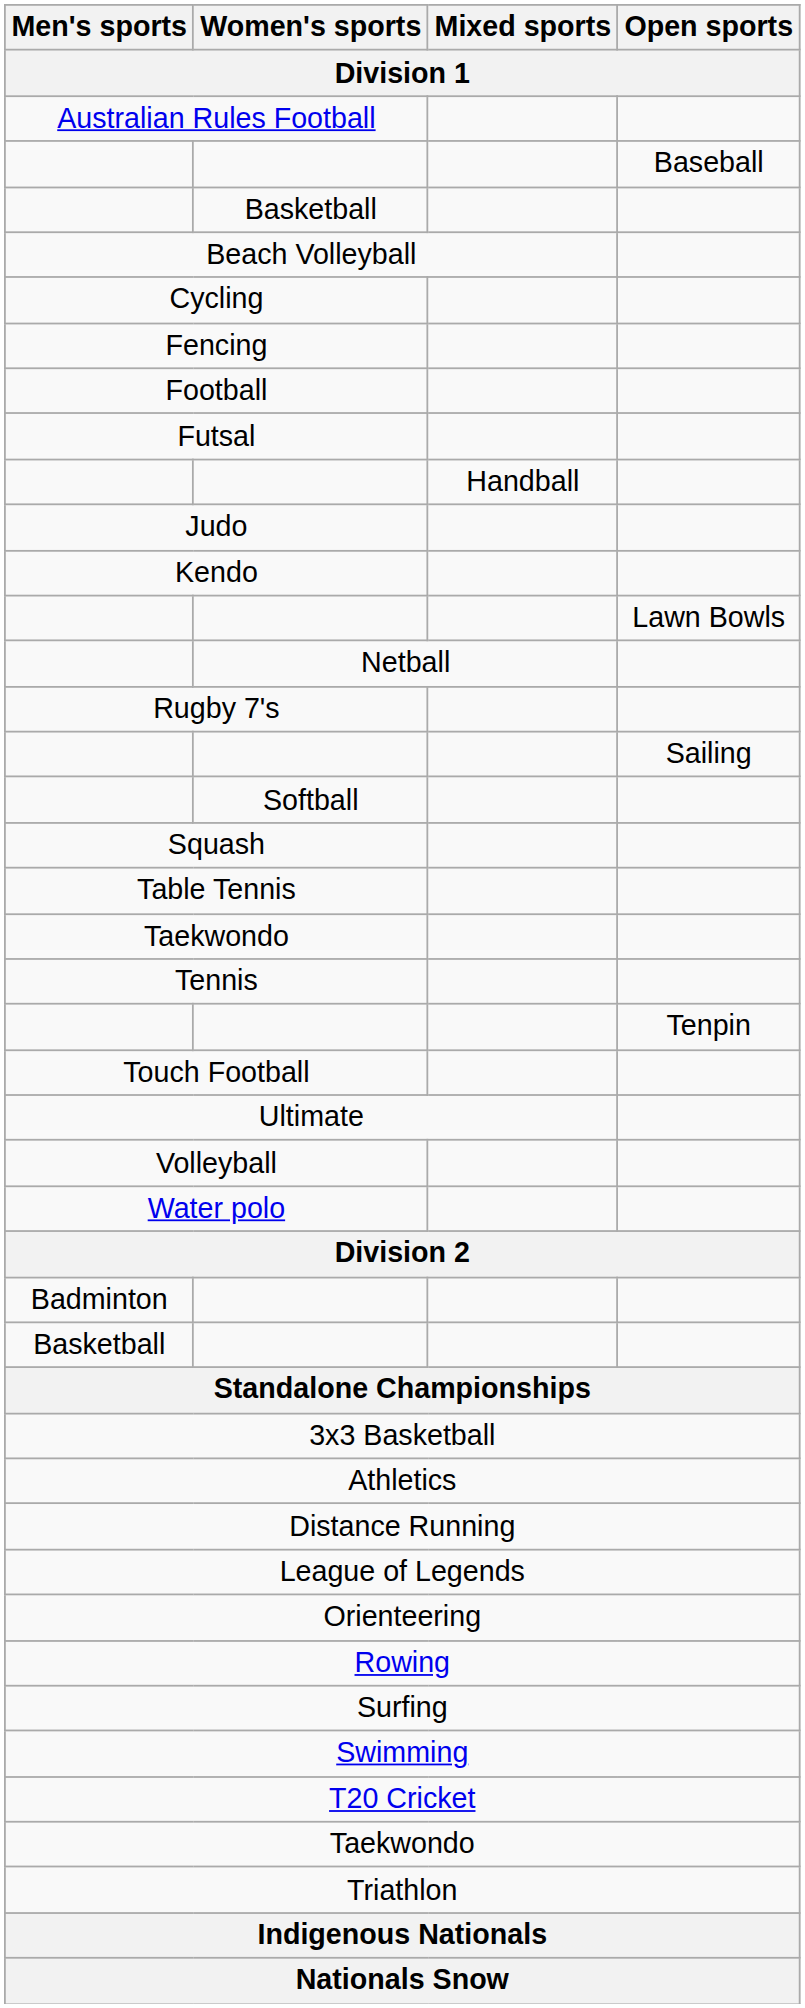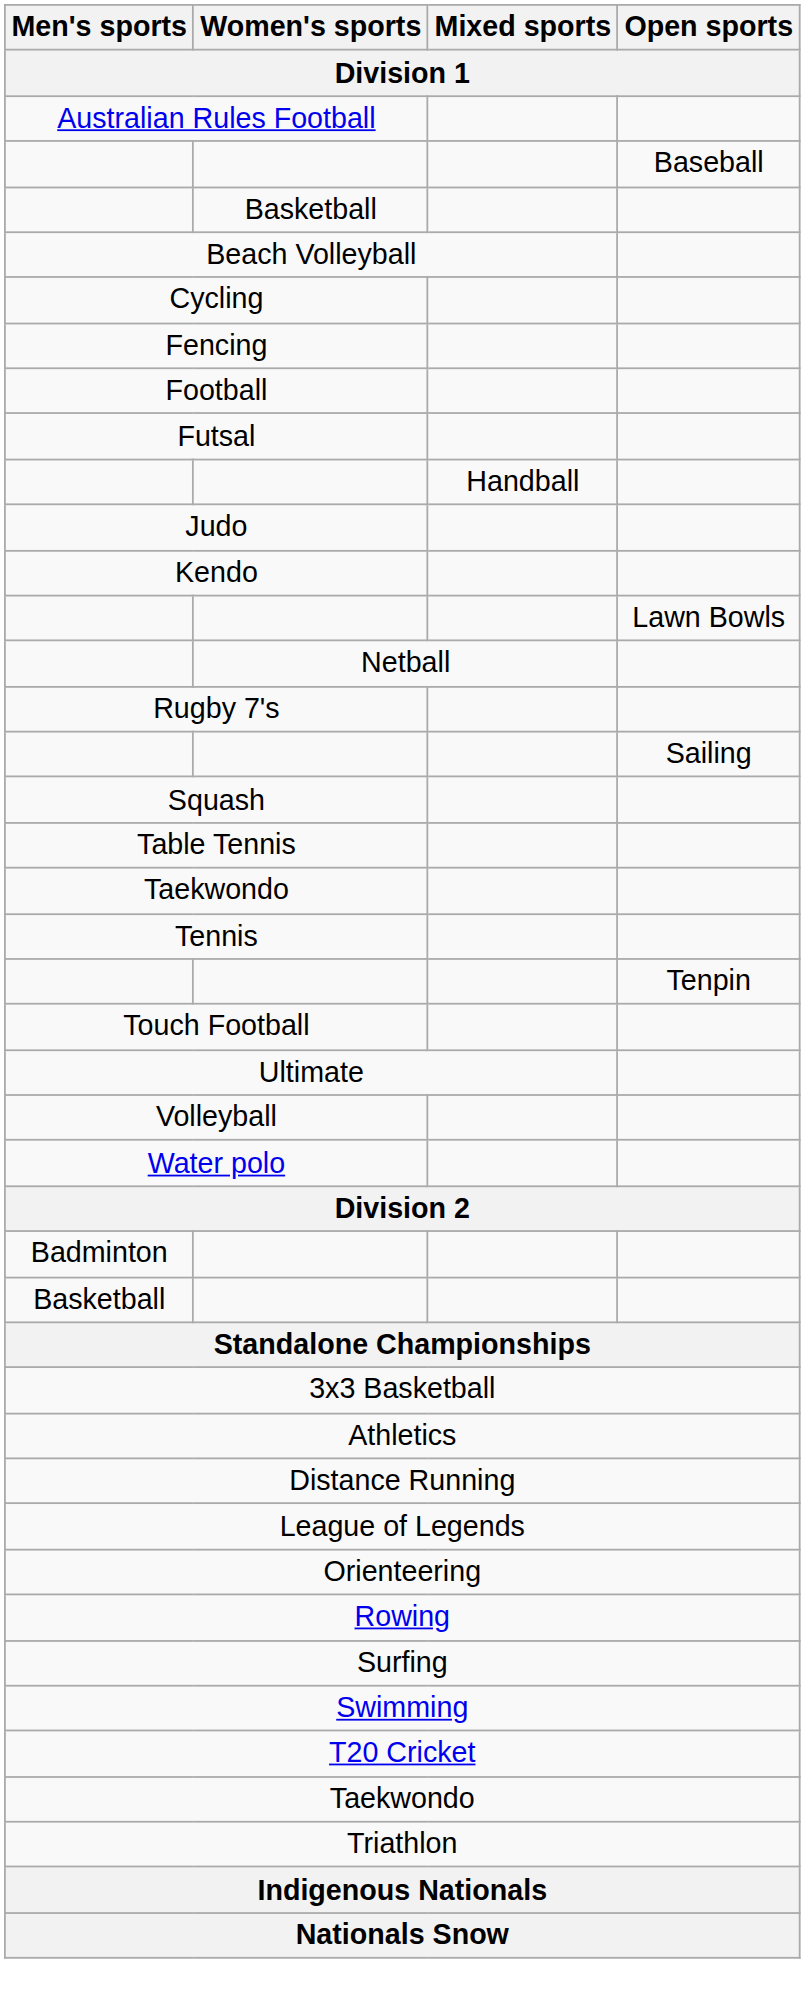- row: (311, 799)
